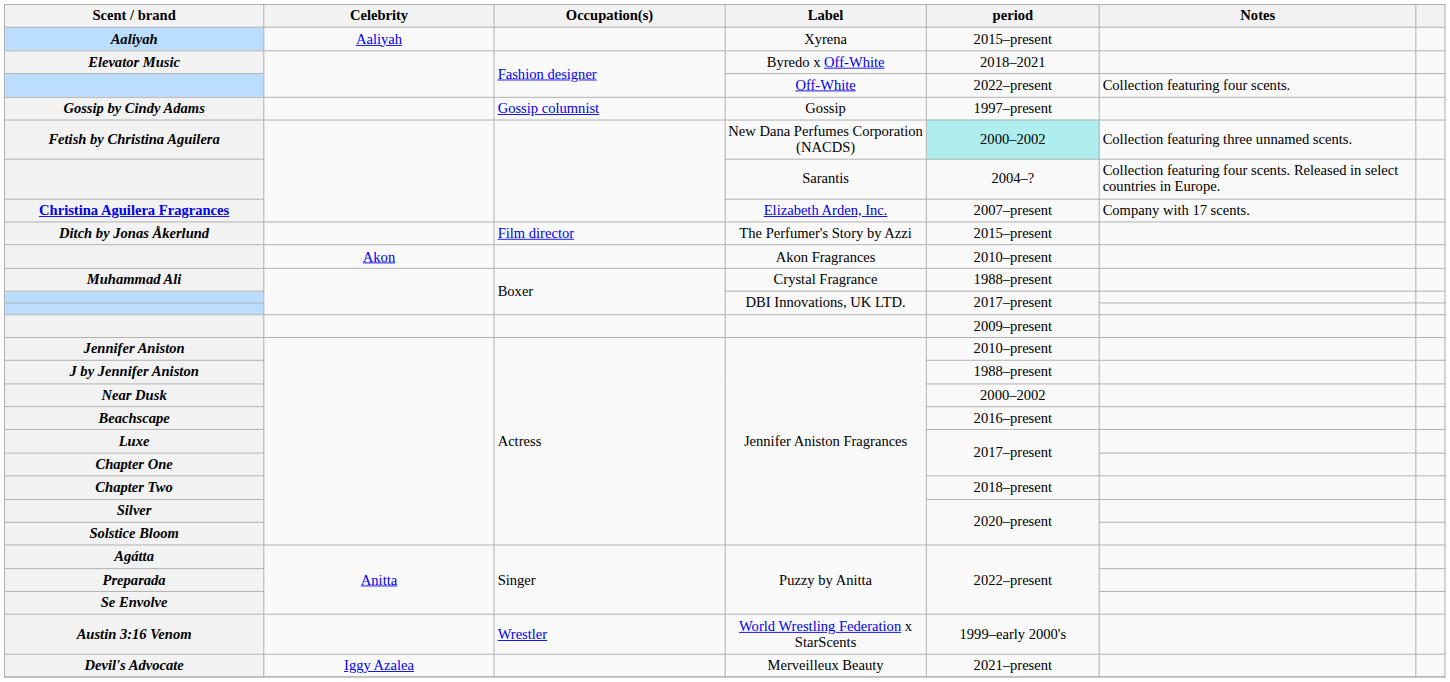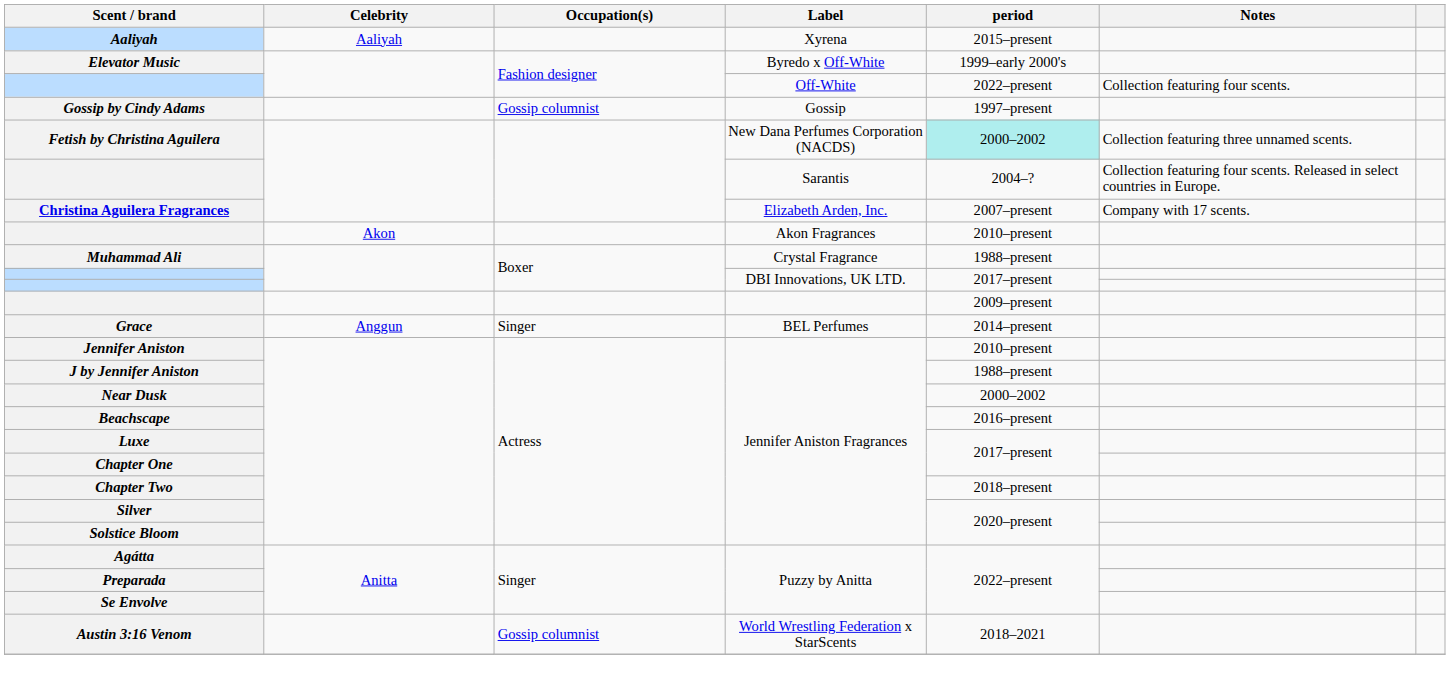(1013, 62) 2018–2021 -> (1013, 62) 1999–early 2000's
- row: (134, 233)
+ row: (134, 325)
(522, 634) Wrestler -> (548, 634) Gossip columnist
(1013, 634) 1999–early 2000's -> (1013, 634) 2018–2021
- row: (134, 665)
